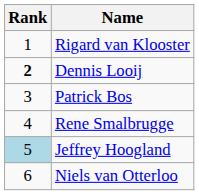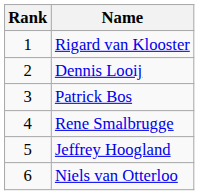(28, 70) bold -> (28, 70) normal
(28, 149) lightblue background -> (28, 149) no background
